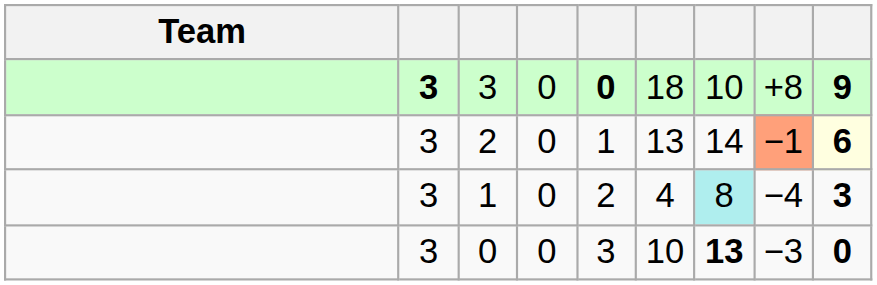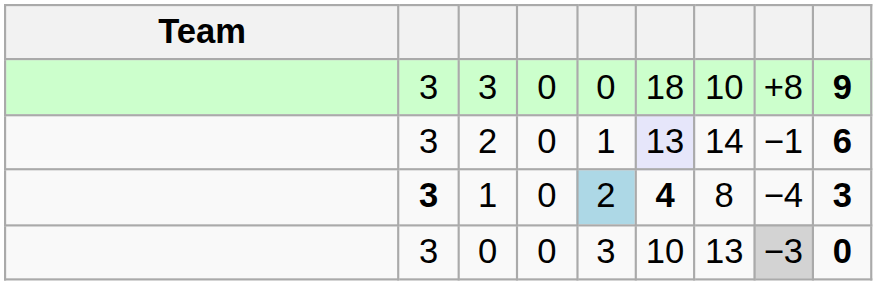(429, 86) bold -> (429, 86) normal
(606, 86) bold -> (606, 86) normal
(665, 141) no background -> (665, 141) lavender background
(783, 141) lightsalmon background -> (783, 141) no background
(842, 141) lightyellow background -> (842, 141) no background
(429, 196) normal -> (429, 196) bold
(606, 196) no background -> (606, 196) lightblue background
(665, 196) normal -> (665, 196) bold
(724, 196) paleturquoise background -> (724, 196) no background
(724, 251) bold -> (724, 251) normal
(783, 251) no background -> (783, 251) lightgrey background
